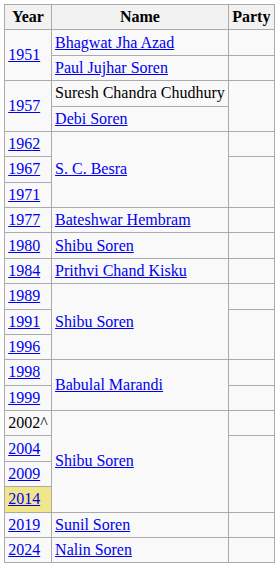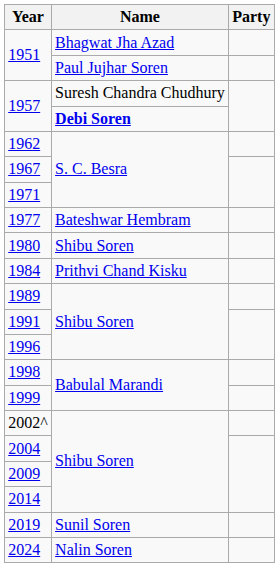(91, 118) normal -> (93, 118) bold
(24, 499) khaki background -> (24, 499) no background
